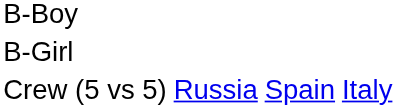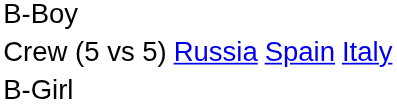rows swapped: (38, 52) <-> (85, 89)
